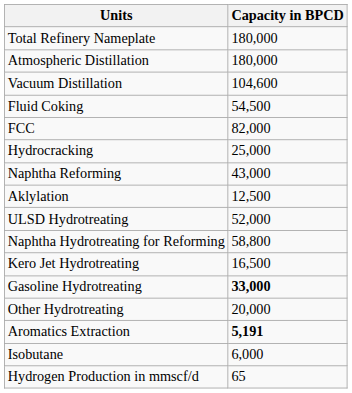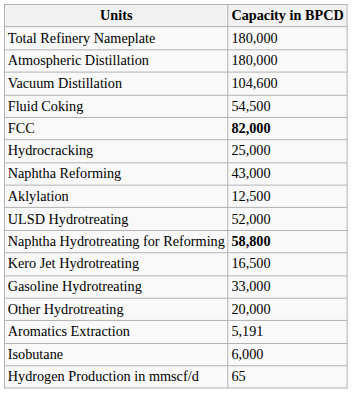(251, 128) normal -> (251, 128) bold
(251, 241) normal -> (251, 241) bold
(251, 286) bold -> (251, 286) normal
(247, 331) bold -> (247, 331) normal
